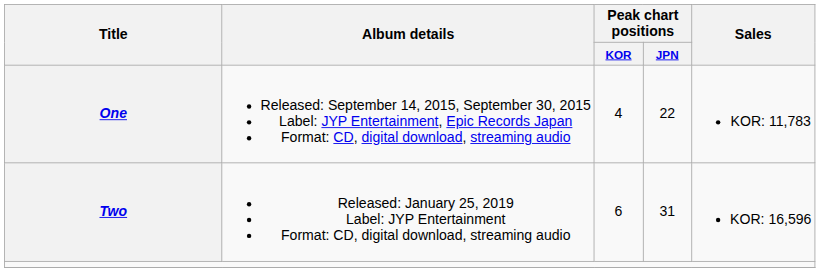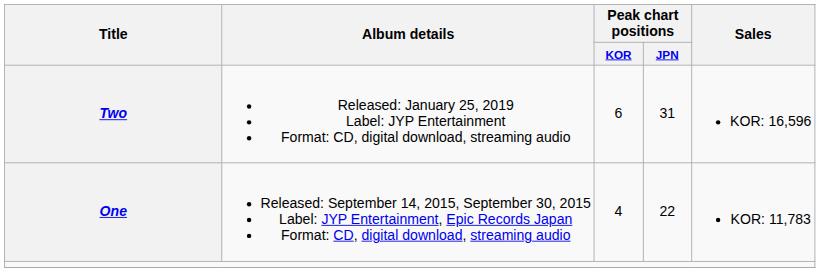rows swapped: (113, 114) <-> (113, 212)
